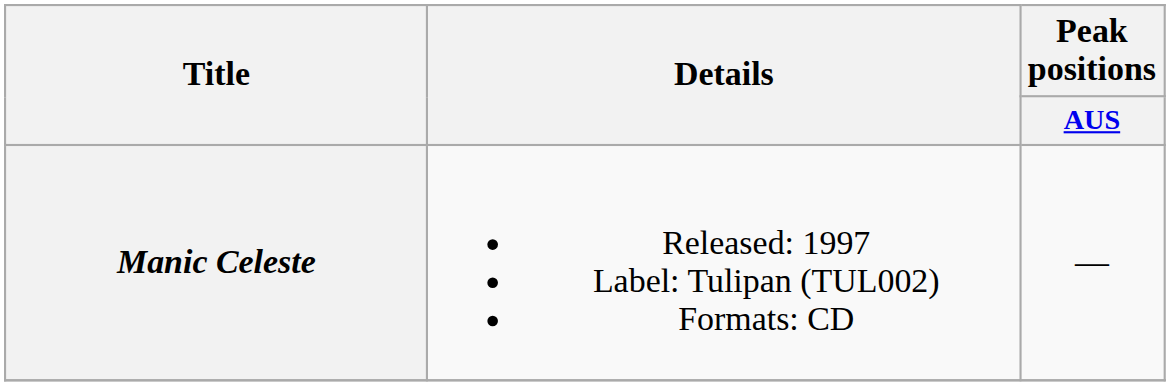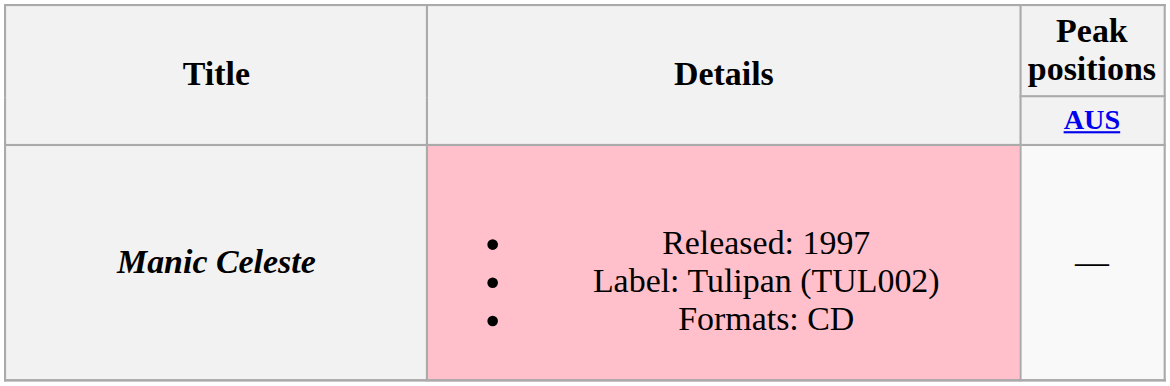(724, 281) no background -> (724, 281) pink background
